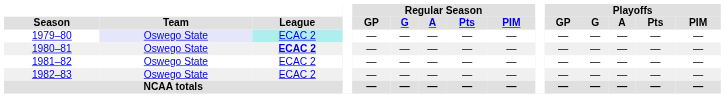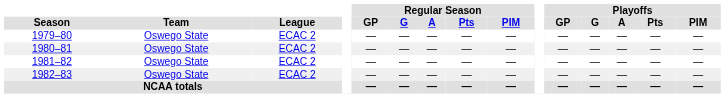(176, 36) lavender background -> (176, 36) no background
(297, 36) paleturquoise background -> (297, 36) no background
(297, 48) bold -> (297, 48) normal
